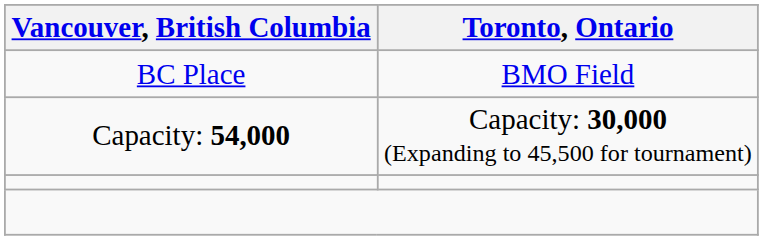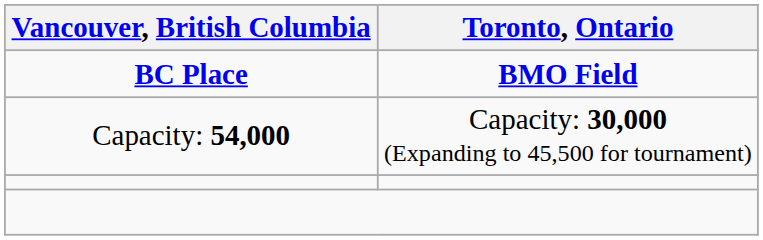(191, 73) normal -> (191, 73) bold
(568, 73) normal -> (568, 73) bold
